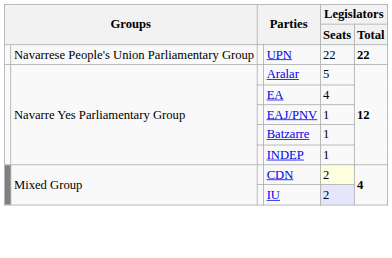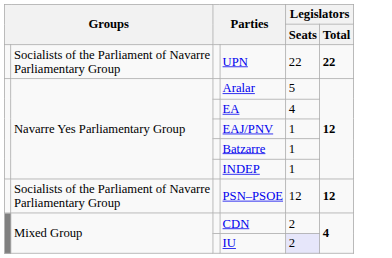(134, 54) Navarrese People's Union Parliamentary Group -> (112, 61) Socialists of the Parliament of Navarre Parliamentary Group
+ row: (253, 196)
(326, 174) lightyellow background -> (292, 223) no background
